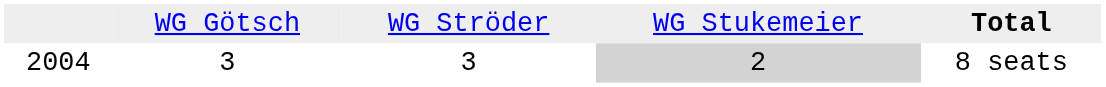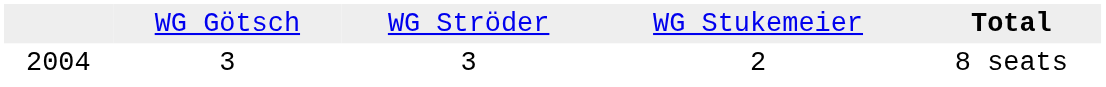(758, 63) lightgrey background -> (758, 63) no background
